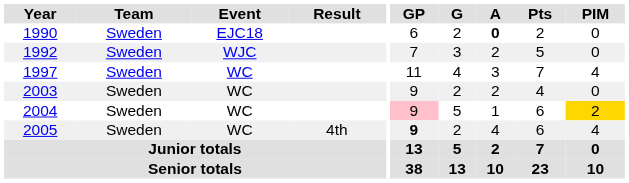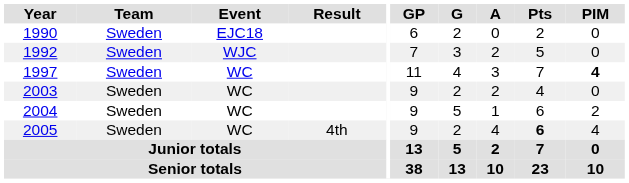(495, 33) bold -> (495, 33) normal
(595, 71) normal -> (595, 71) bold
(414, 110) pink background -> (414, 110) no background
(595, 110) gold background -> (595, 110) no background
(414, 130) bold -> (414, 130) normal
(540, 130) normal -> (540, 130) bold
